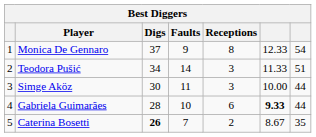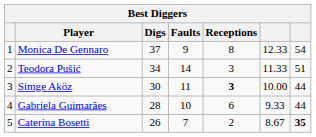(231, 87) normal -> (231, 87) bold
(275, 105) bold -> (275, 105) normal
(155, 123) bold -> (155, 123) normal
(300, 123) normal -> (300, 123) bold
